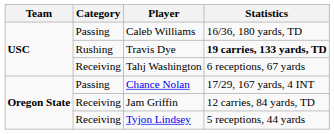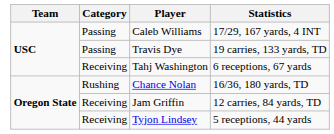(254, 31) 16/36, 180 yards, TD -> (267, 31) 17/29, 167 yards, 4 INT
(94, 49) Rushing -> (99, 49) Passing
(267, 49) bold -> (270, 49) normal
(93, 84) Passing -> (100, 84) Rushing
(261, 84) 17/29, 167 yards, 4 INT -> (261, 84) 16/36, 180 yards, TD
